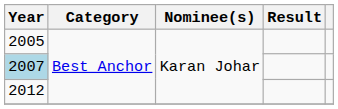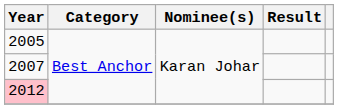(26, 67) lightblue background -> (26, 67) no background
(26, 91) no background -> (26, 91) pink background
